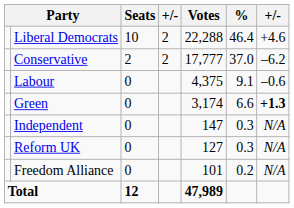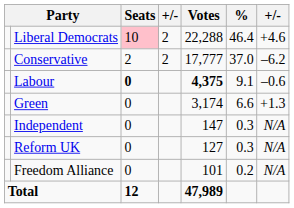(131, 37) no background -> (131, 37) pink background
(128, 81) normal -> (128, 81) bold
(207, 81) normal -> (207, 81) bold
(273, 103) bold -> (273, 103) normal
